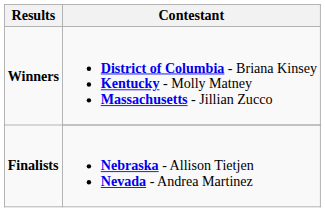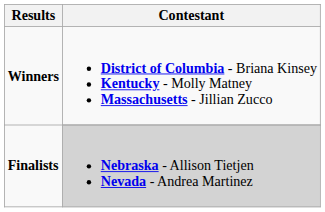(191, 174) no background -> (191, 174) lightgrey background
